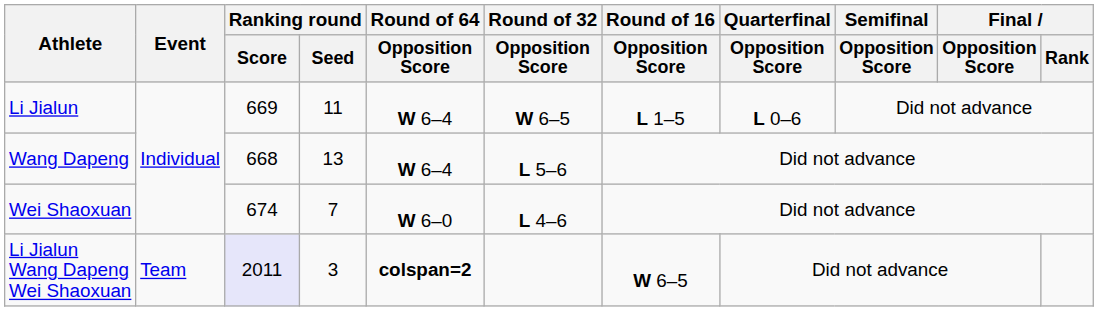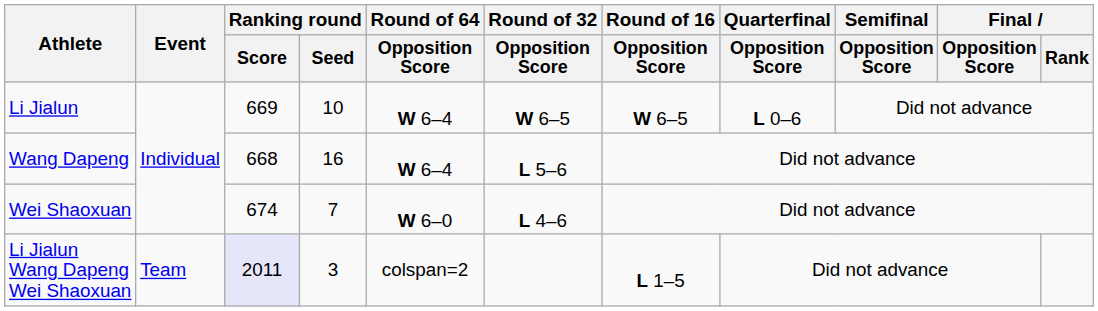(333, 108) 11 -> (333, 108) 10
(661, 118) L 1–5 -> (661, 118) W 6–5
(333, 159) 13 -> (333, 159) 16
(425, 271) bold -> (425, 271) normal
(661, 281) W 6–5 -> (661, 281) L 1–5
